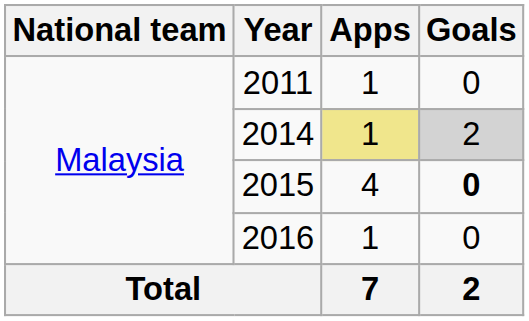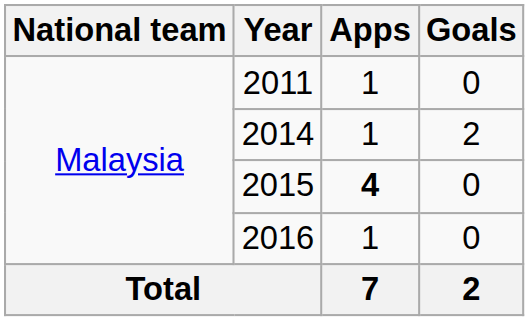(370, 133) khaki background -> (370, 133) no background
(471, 133) lightgrey background -> (471, 133) no background
(370, 185) normal -> (370, 185) bold
(471, 185) bold -> (471, 185) normal
